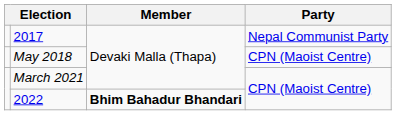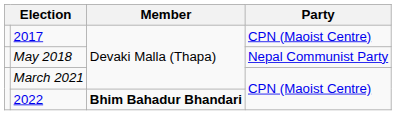(318, 36) Nepal Communist Party -> (310, 36) CPN (Maoist Centre)
(310, 57) CPN (Maoist Centre) -> (318, 57) Nepal Communist Party
